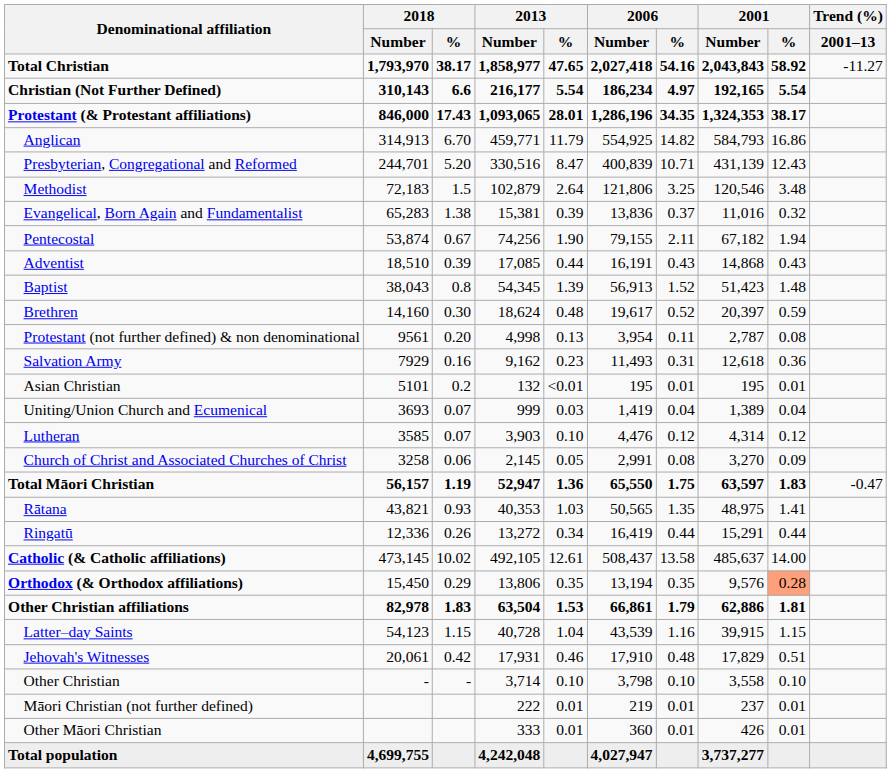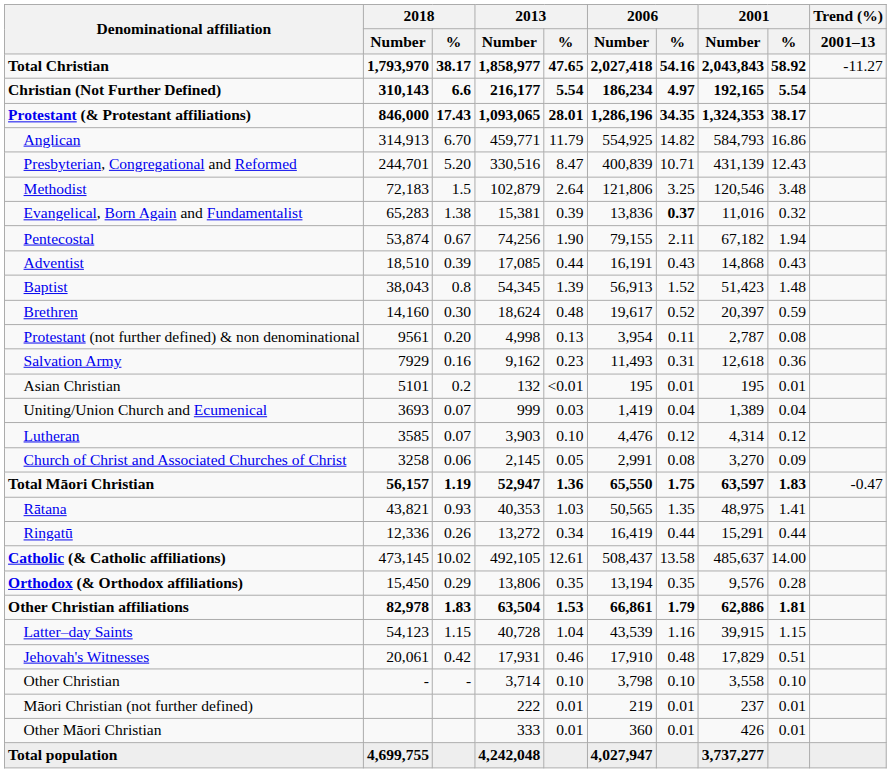(681, 213) normal -> (681, 213) bold
(792, 582) lightsalmon background -> (792, 582) no background
